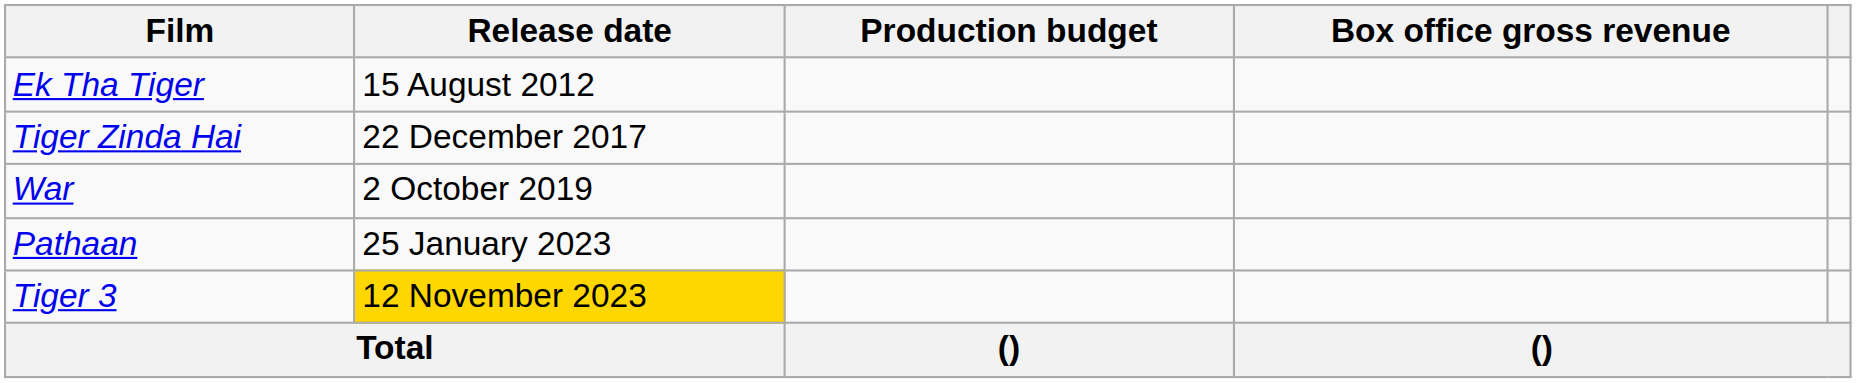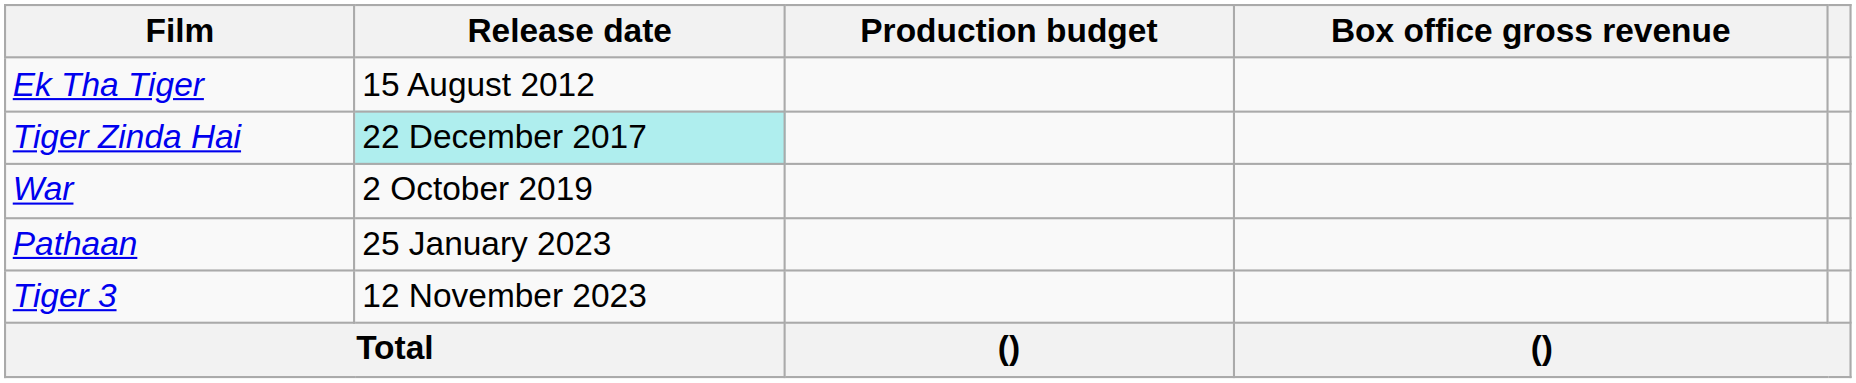(505, 137) no background -> (505, 137) paleturquoise background
(505, 296) gold background -> (505, 296) no background
